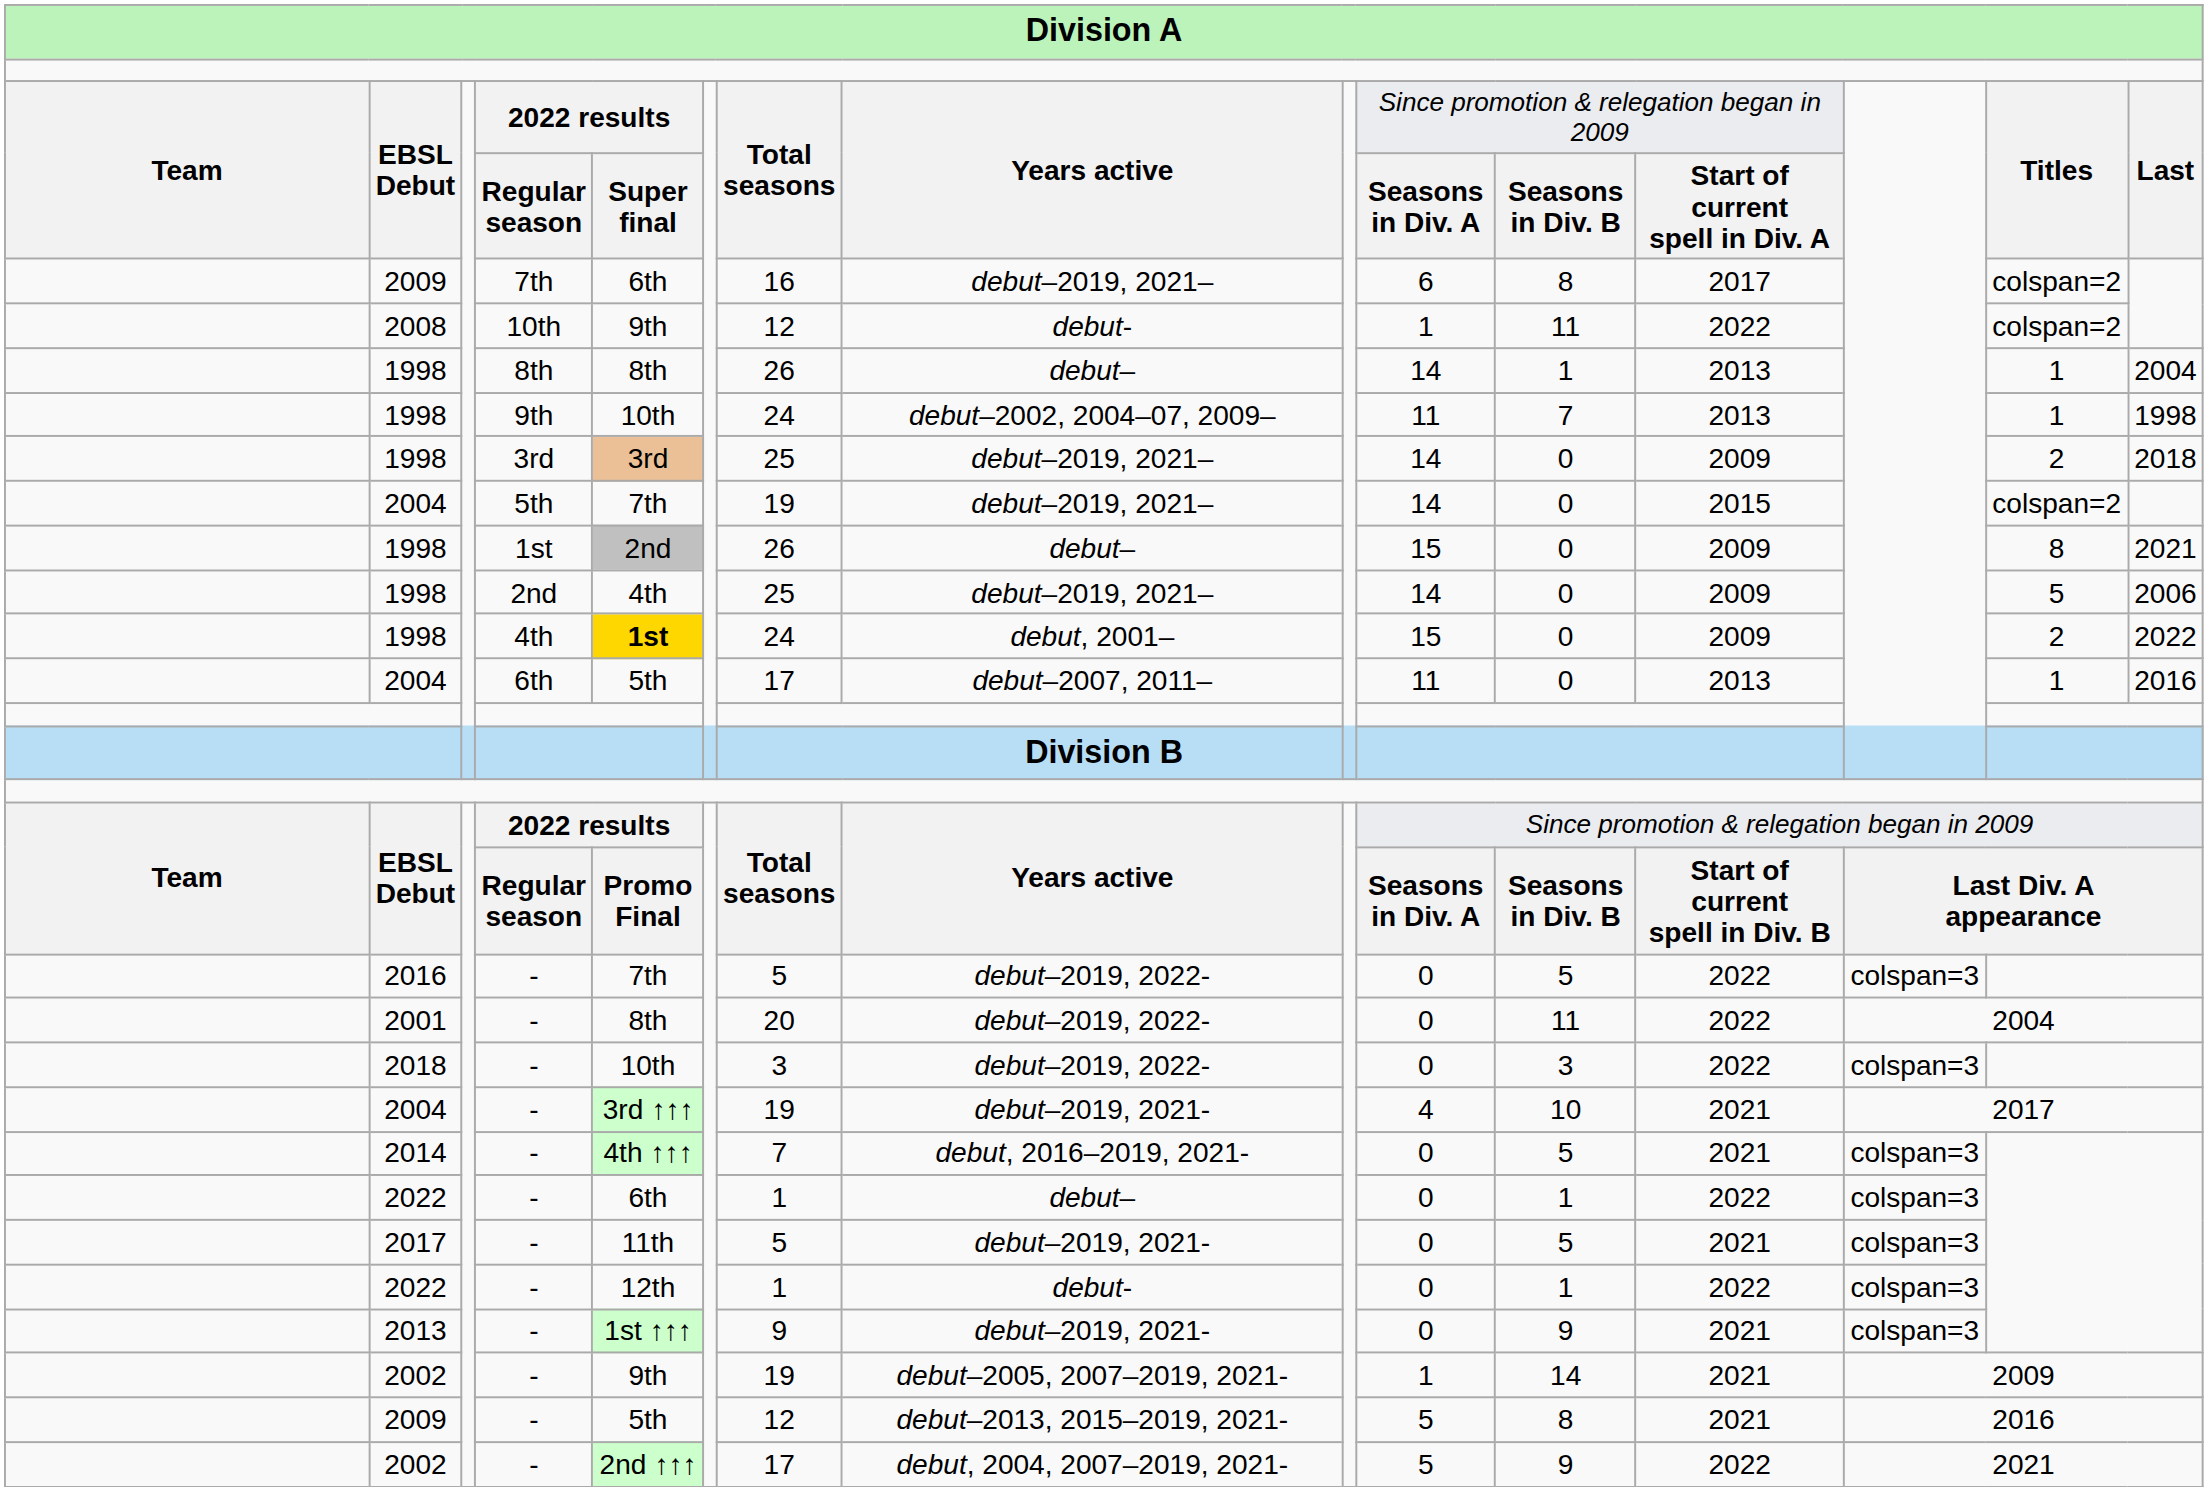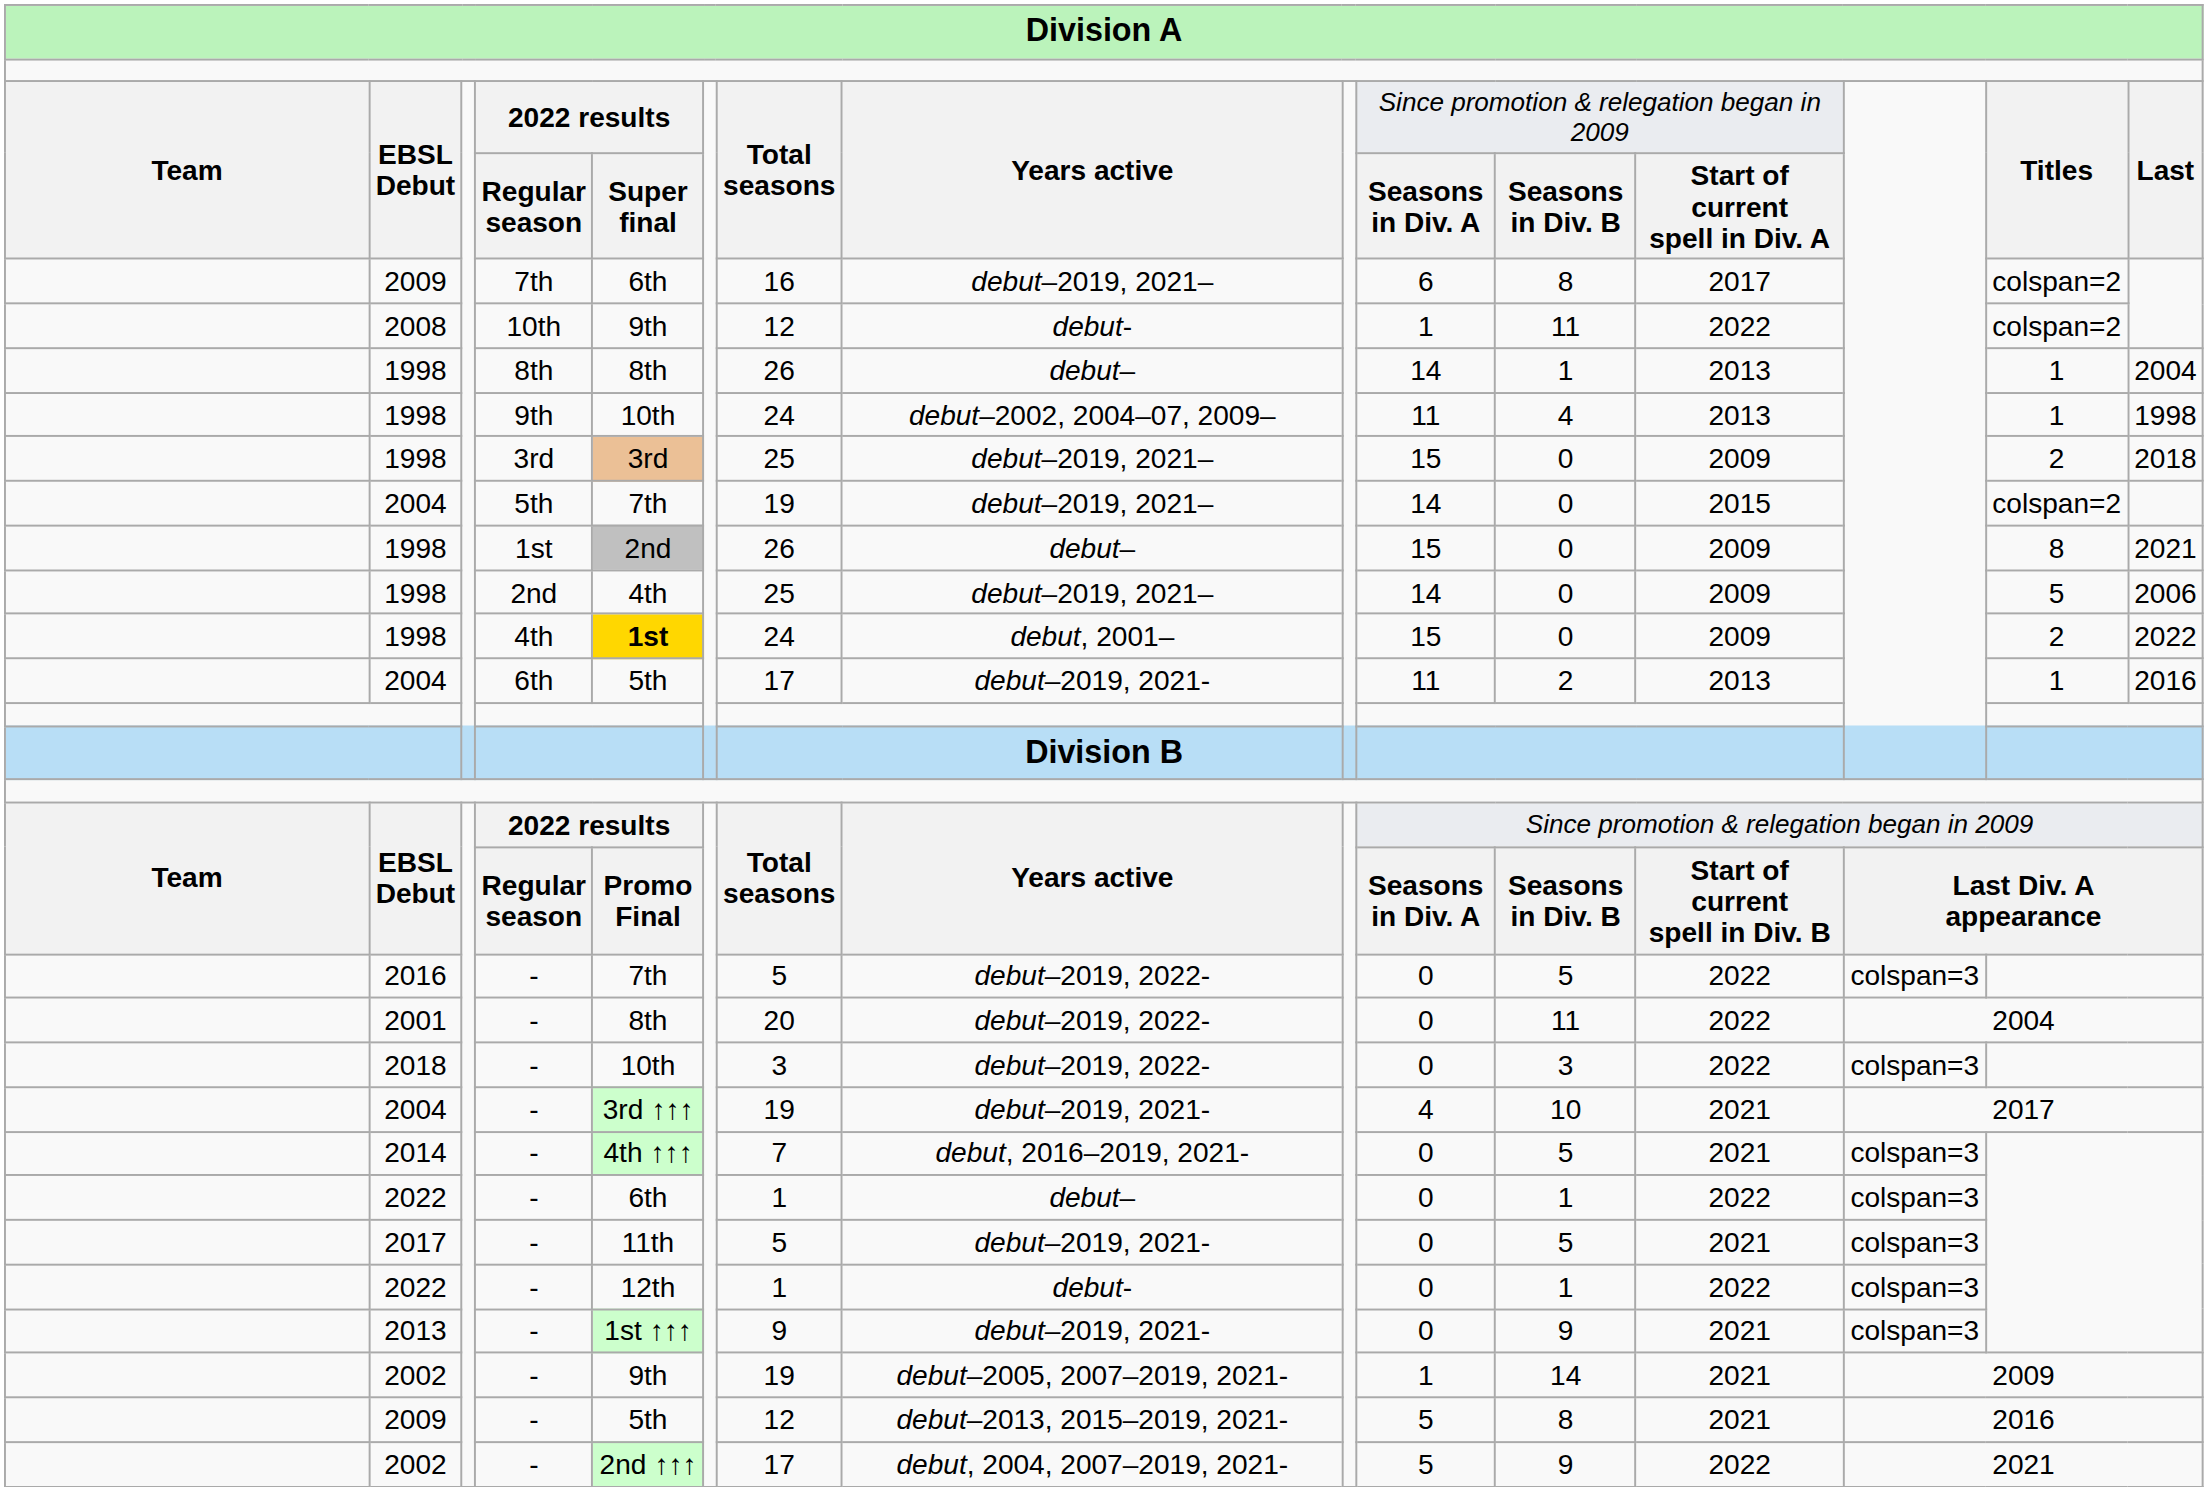(1566, 415) 7 -> (1566, 415) 4
(1426, 459) 14 -> (1426, 459) 15
(1092, 681) debut–2007, 2011– -> (1092, 681) debut–2019, 2021-
(1566, 681) 0 -> (1566, 681) 2
